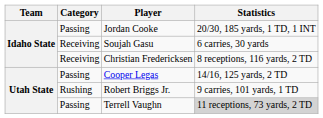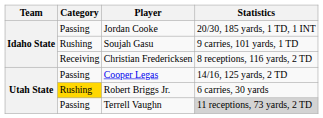(79, 43) Receiving -> (76, 43) Rushing
(233, 43) 6 carries, 30 yards -> (248, 43) 9 carries, 101 yards, 1 TD
(76, 90) no background -> (76, 90) gold background
(248, 90) 9 carries, 101 yards, 1 TD -> (233, 90) 6 carries, 30 yards
